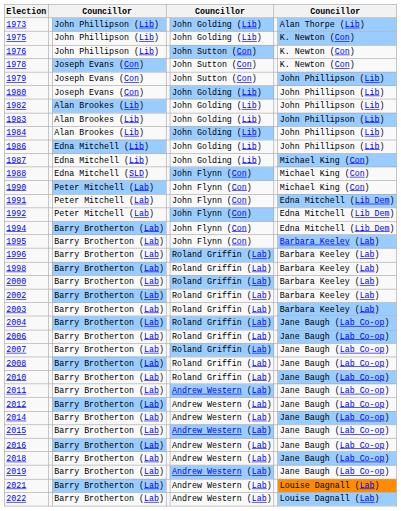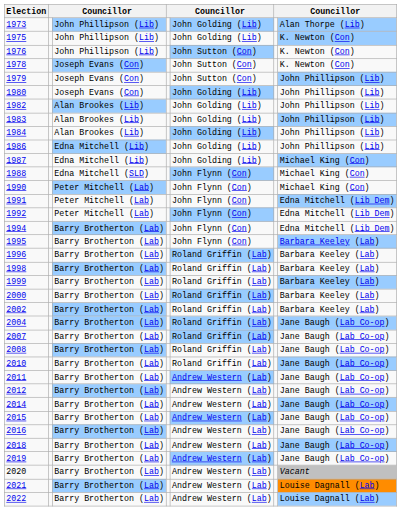+ row: (16, 282)
- row: (16, 309)
- row: (16, 337)
+ row: (16, 472)
